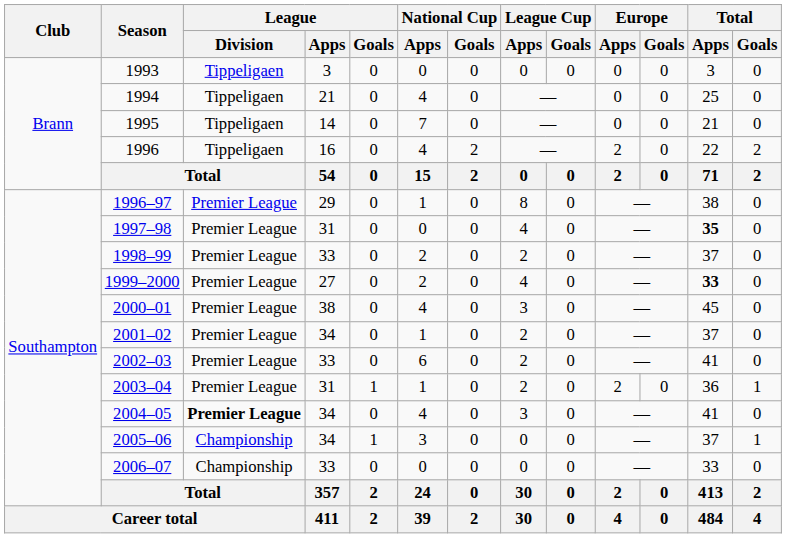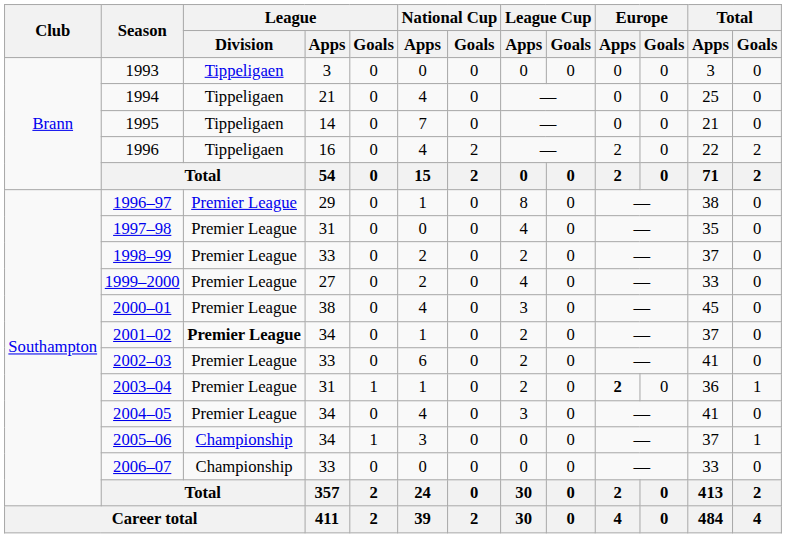(711, 228) bold -> (711, 228) normal
(711, 281) bold -> (711, 281) normal
(244, 334) normal -> (244, 334) bold
(618, 387) normal -> (618, 387) bold
(244, 413) bold -> (244, 413) normal
